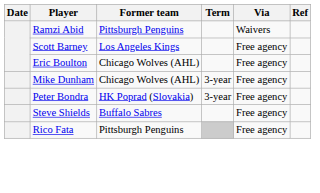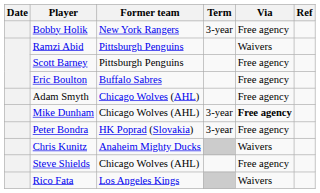+ row: (60, 29)
(139, 46) Los Angeles Kings -> (141, 63) Pittsburgh Penguins
(149, 63) Chicago Wolves (AHL) -> (130, 79) Buffalo Sabres
+ row: (61, 96)
(262, 79) normal -> (265, 113) bold
+ row: (60, 146)
(130, 113) Buffalo Sabres -> (149, 163) Chicago Wolves (AHL)
(141, 130) Pittsburgh Penguins -> (139, 180) Los Angeles Kings
(262, 130) Free agency -> (255, 180) Waivers
